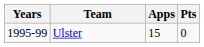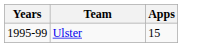- column: (188, 14)
